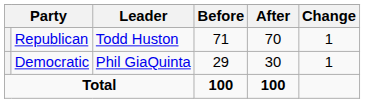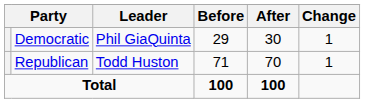rows swapped: (51, 39) <-> (52, 62)
